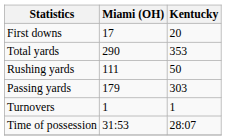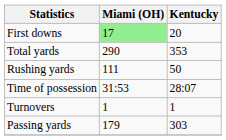(108, 32) no background -> (108, 32) lightgreen background
rows swapped: (39, 88) <-> (52, 125)
